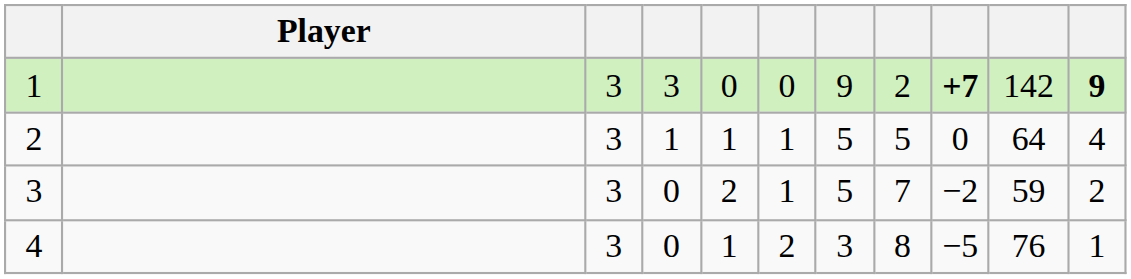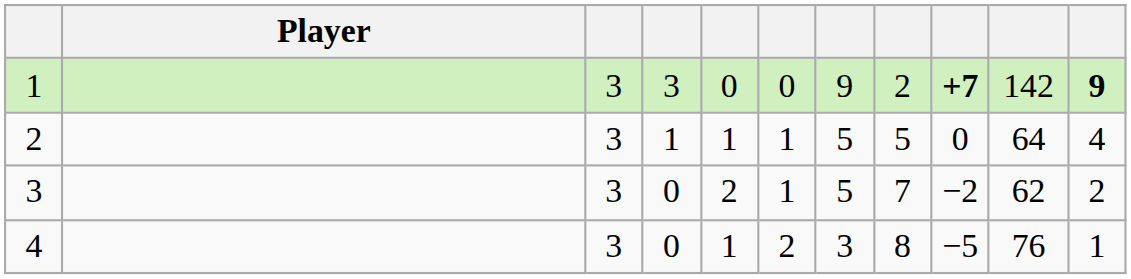(1029, 191) 59 -> (1029, 191) 62
